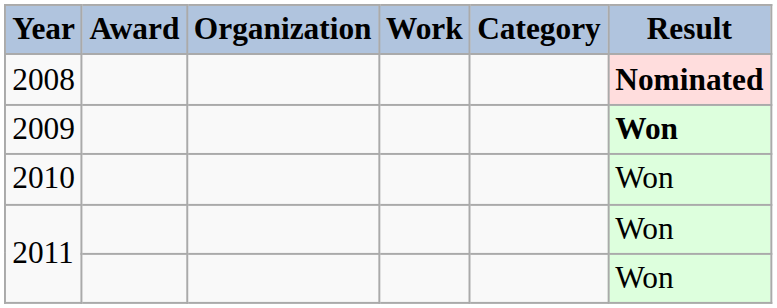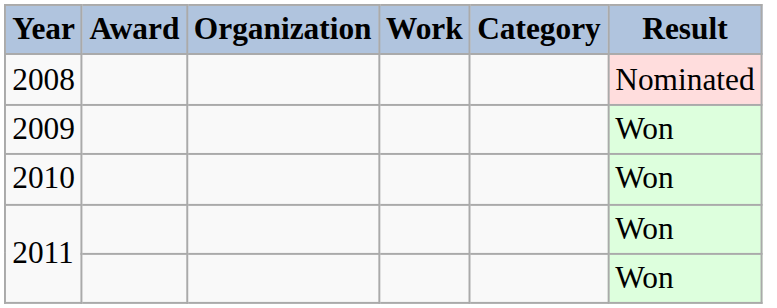(689, 79) bold -> (685, 79) normal
(647, 128) bold -> (645, 128) normal
